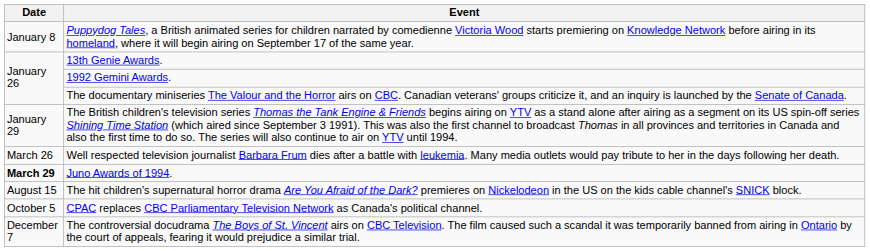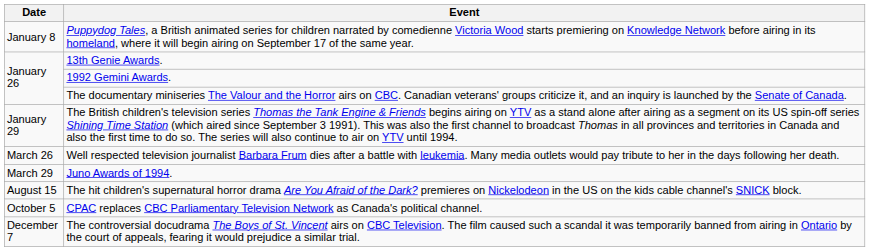(31, 173) bold -> (30, 173) normal
